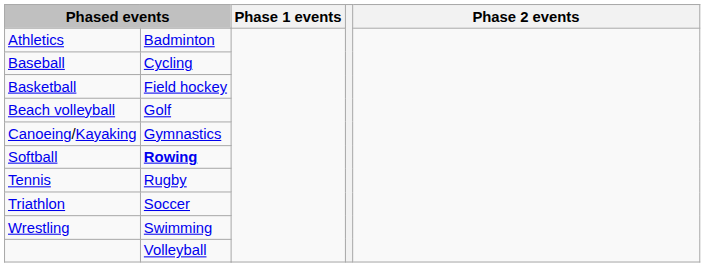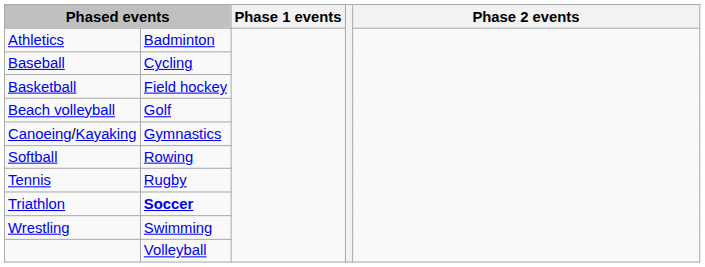(171, 157) bold -> (169, 157) normal
(167, 204) normal -> (169, 204) bold
